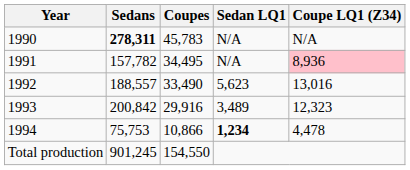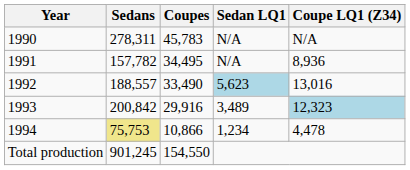(133, 38) bold -> (133, 38) normal
(309, 61) pink background -> (309, 61) no background
(233, 84) no background -> (233, 84) lightblue background
(312, 107) no background -> (312, 107) lightblue background
(130, 130) no background -> (130, 130) khaki background
(233, 130) bold -> (233, 130) normal
